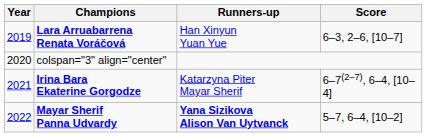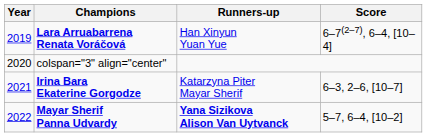(363, 36) 6–3, 2–6, [10–7] -> (369, 38) 6–7(2–7), 6–4, [10–4]
(369, 85) 6–7(2–7), 6–4, [10–4] -> (363, 87) 6–3, 2–6, [10–7]
